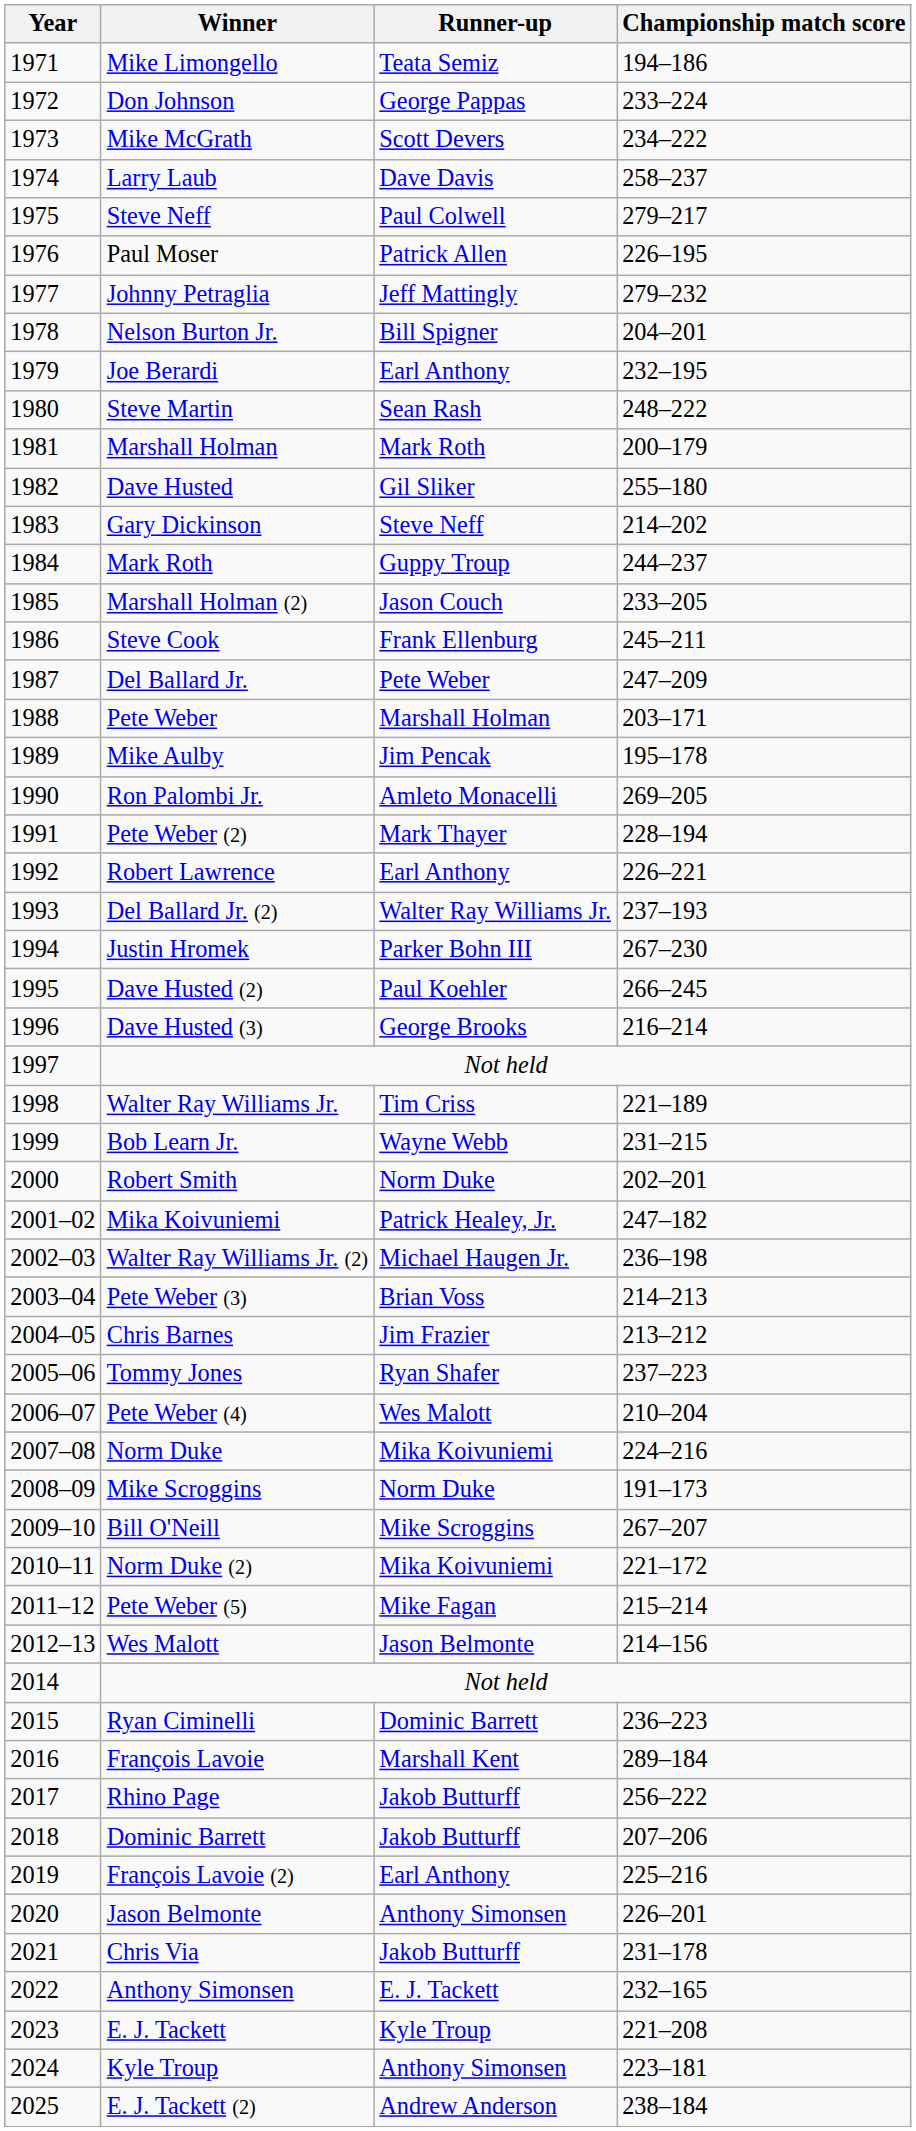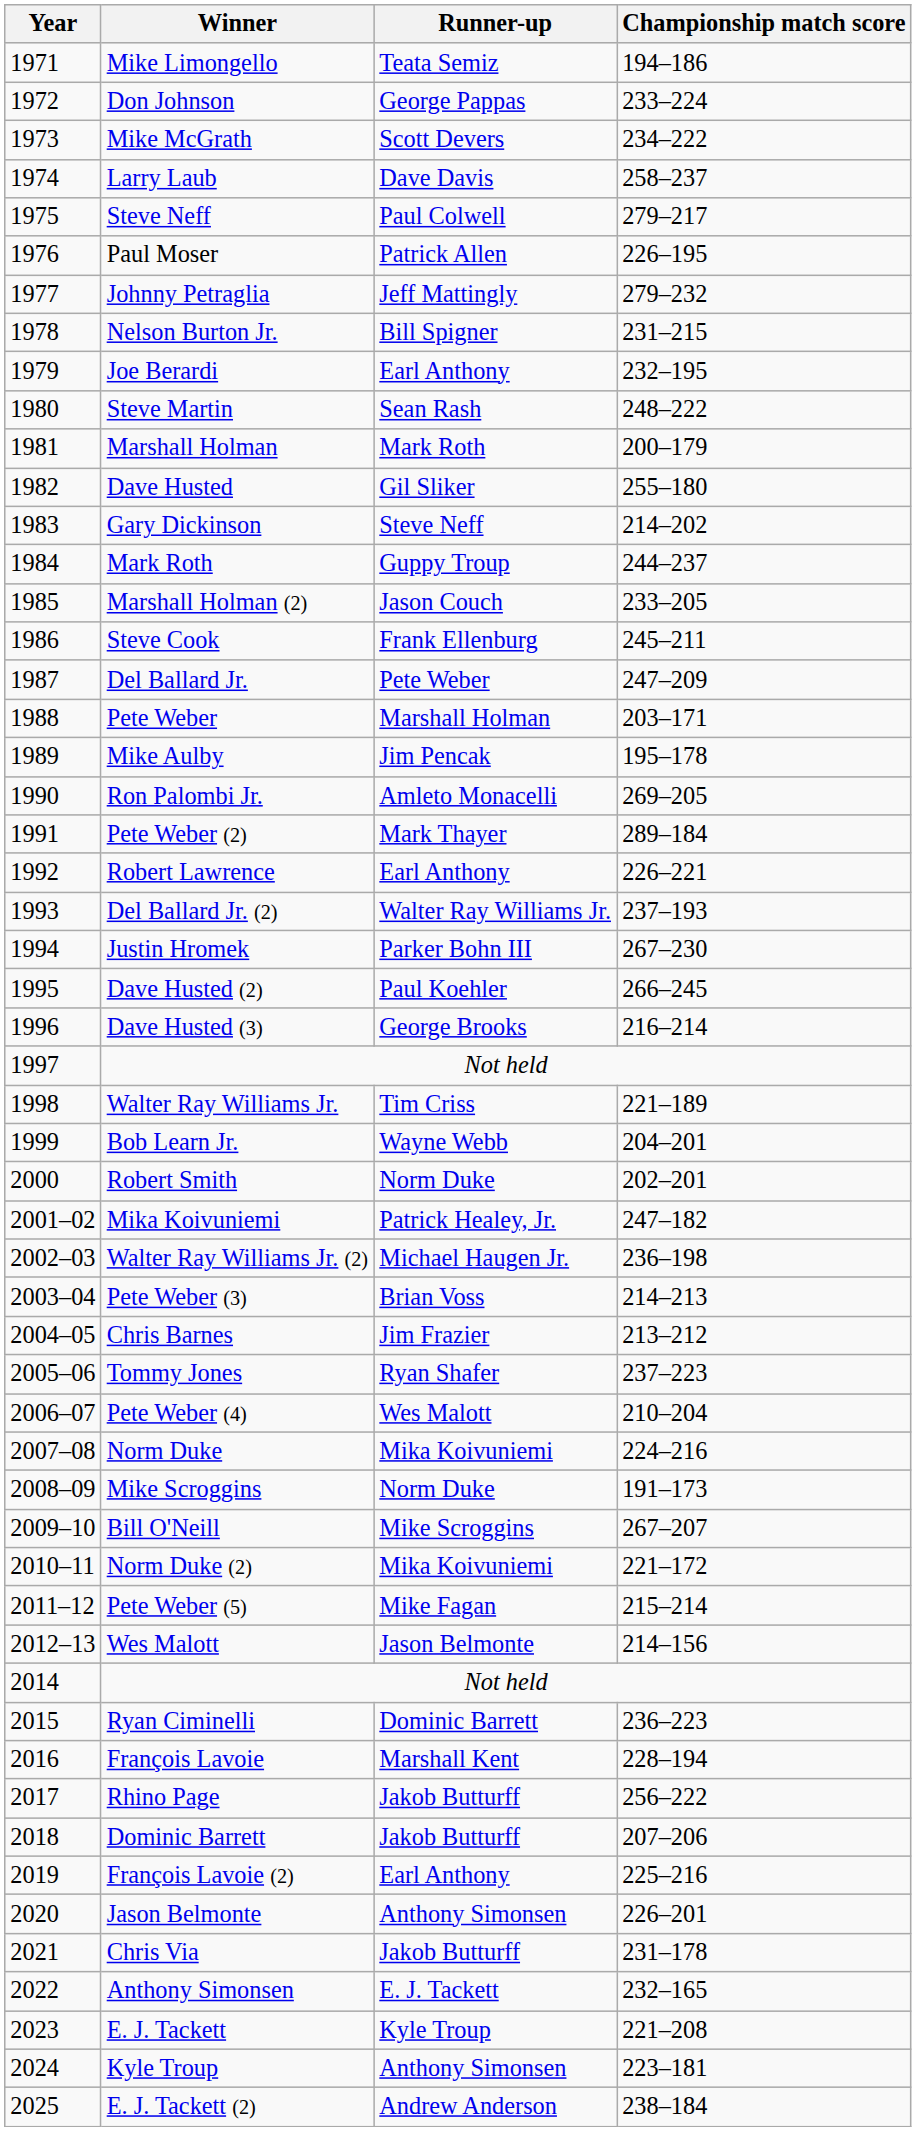(665, 332) 204–201 -> (665, 332) 231–215
(665, 833) 228–194 -> (665, 833) 289–184
(665, 1142) 231–215 -> (665, 1142) 204–201
(665, 1759) 289–184 -> (665, 1759) 228–194
